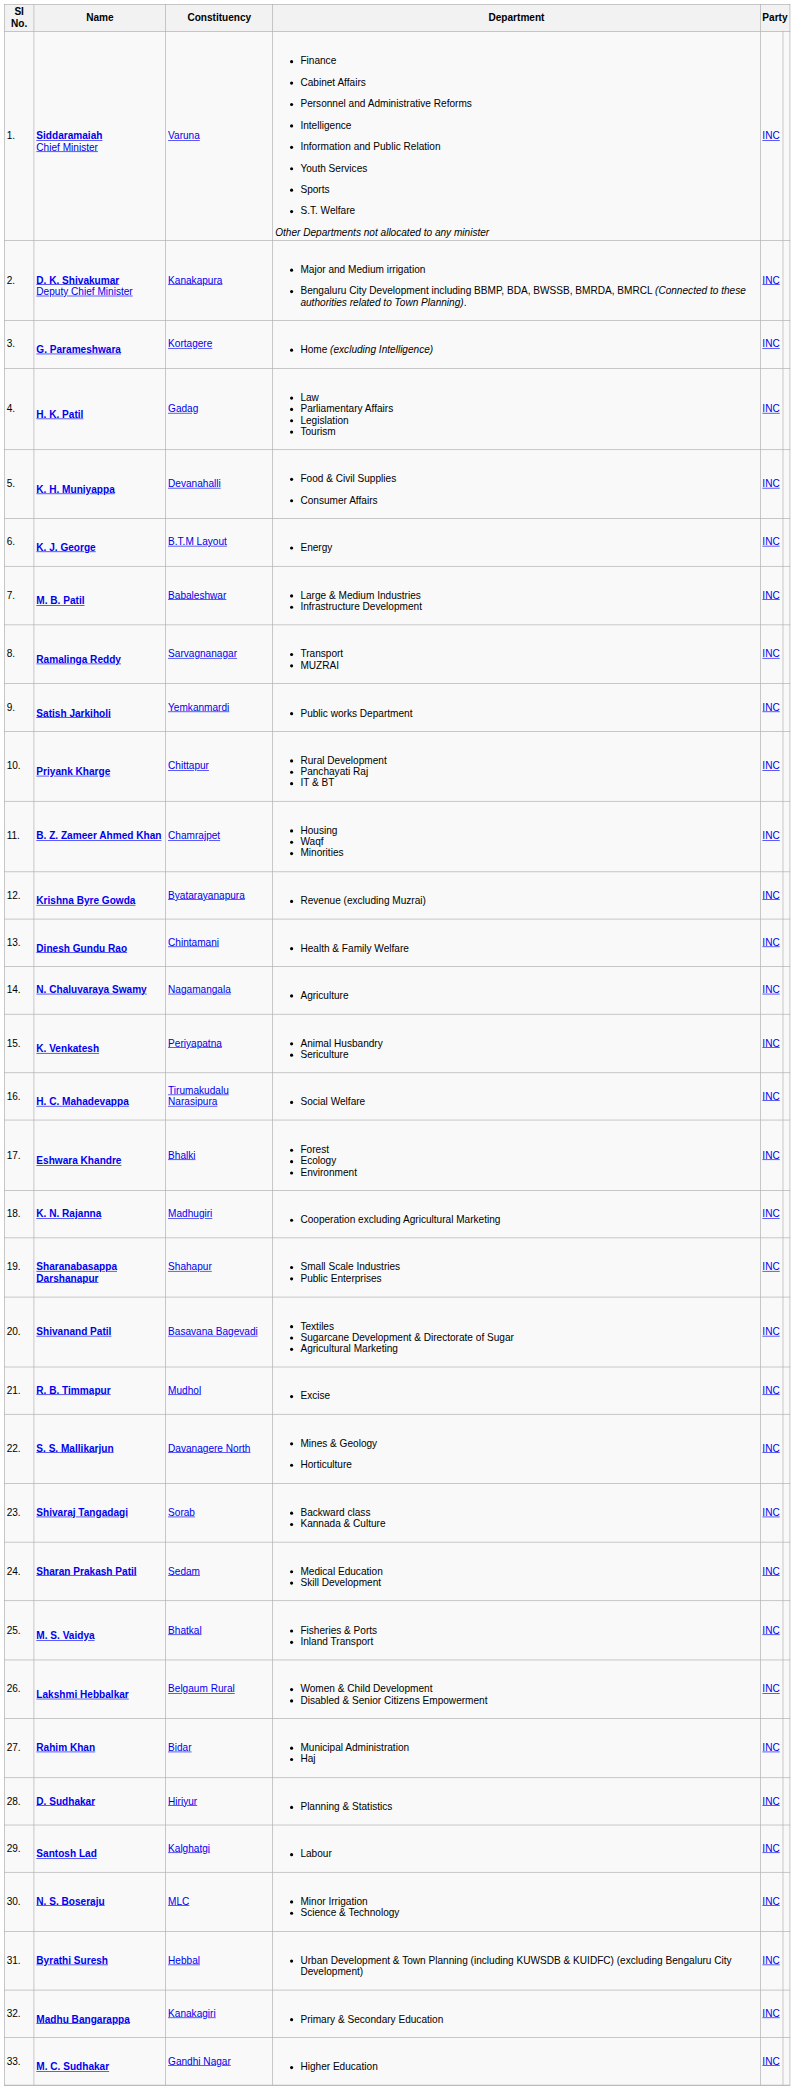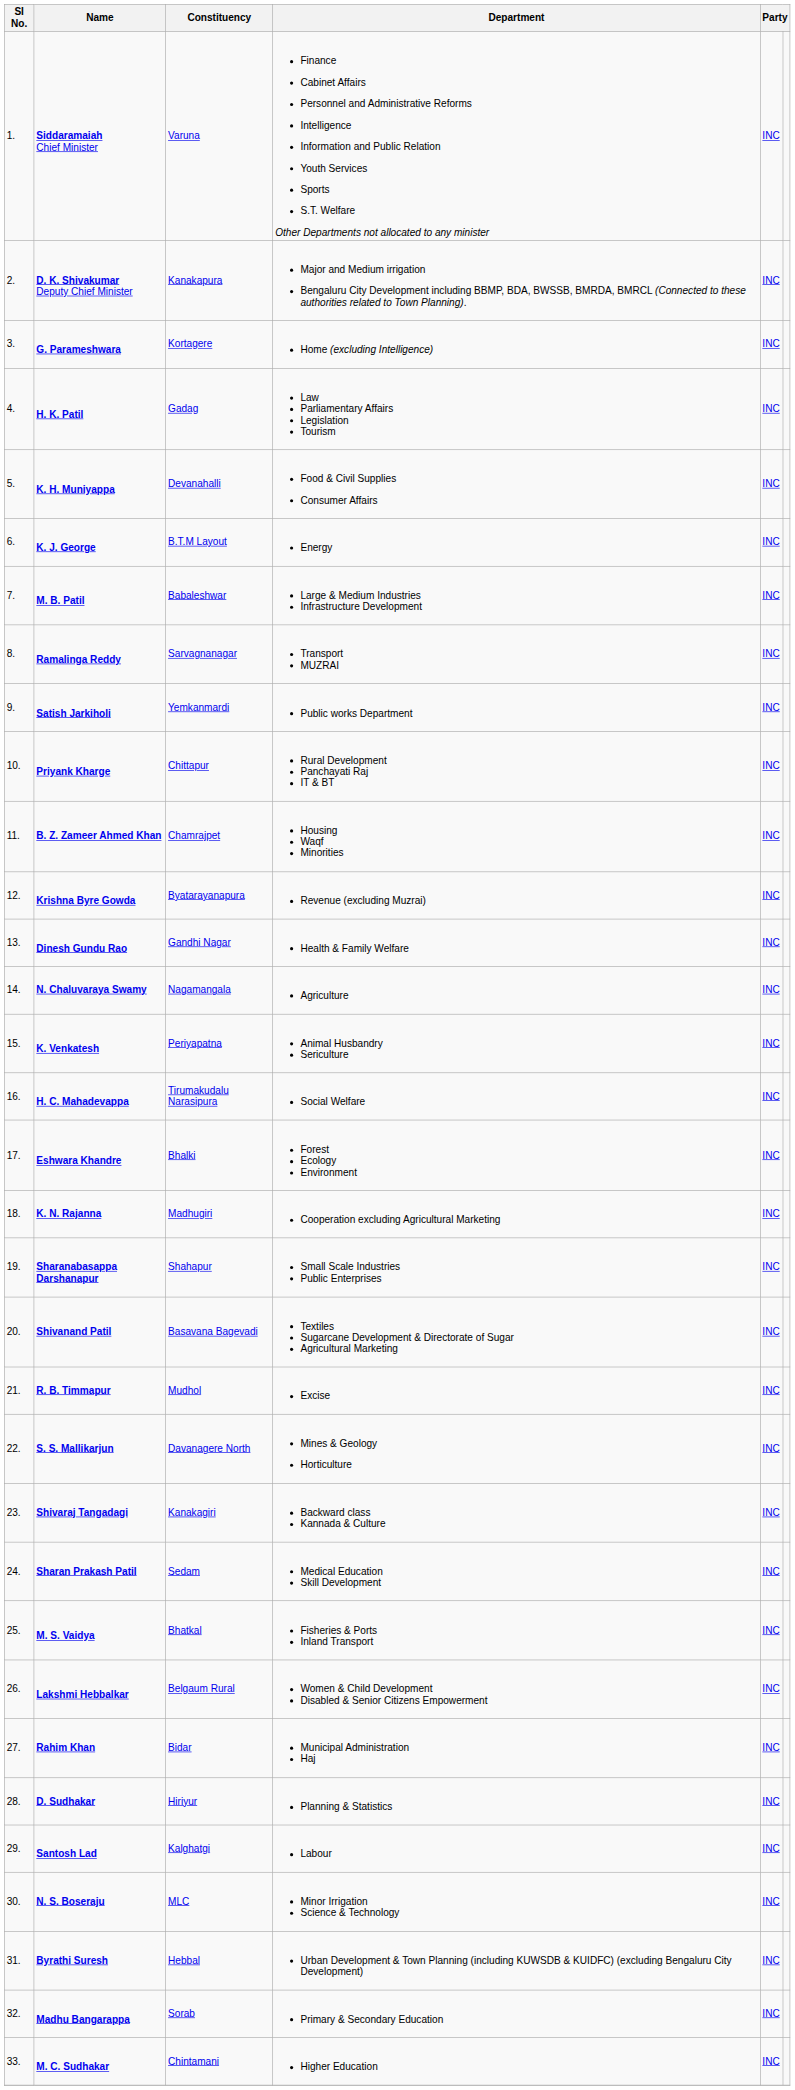(194, 942) Chintamani -> (199, 942) Gandhi Nagar
(182, 1512) Sorab -> (192, 1512) Kanakagiri
(192, 2014) Kanakagiri -> (182, 2014) Sorab
(199, 2061) Gandhi Nagar -> (194, 2061) Chintamani
